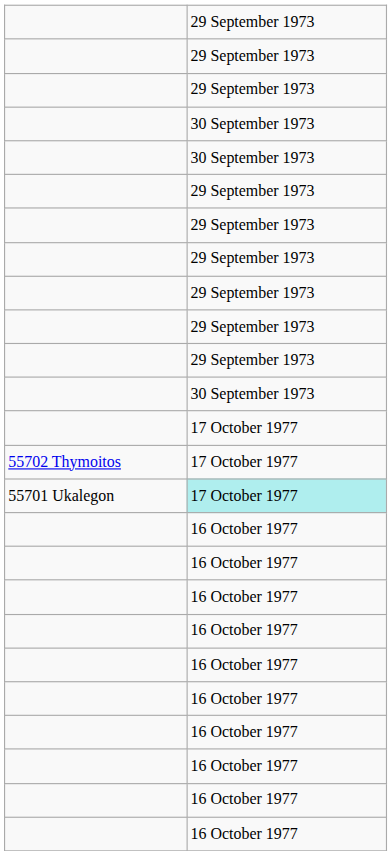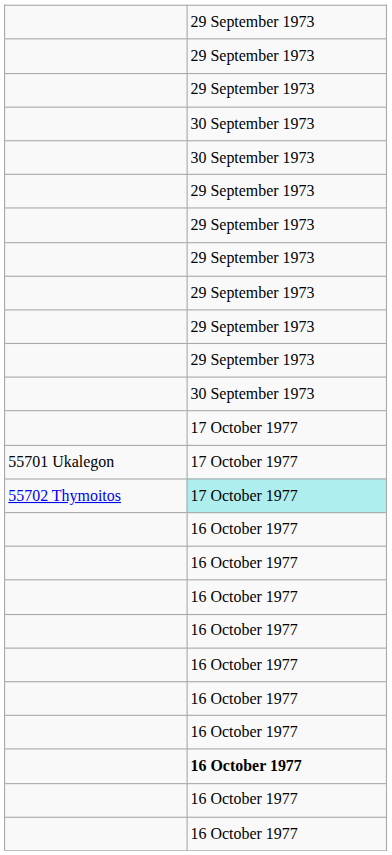(65, 461) 55702 Thymoitos -> (61, 461) 55701 Ukalegon
(61, 495) 55701 Ukalegon -> (65, 495) 55702 Thymoitos
(244, 765) normal -> (246, 765) bold
